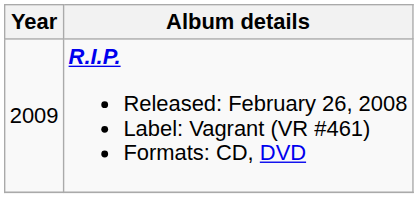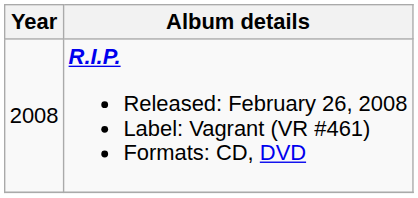(34, 115) 2009 -> (34, 115) 2008
